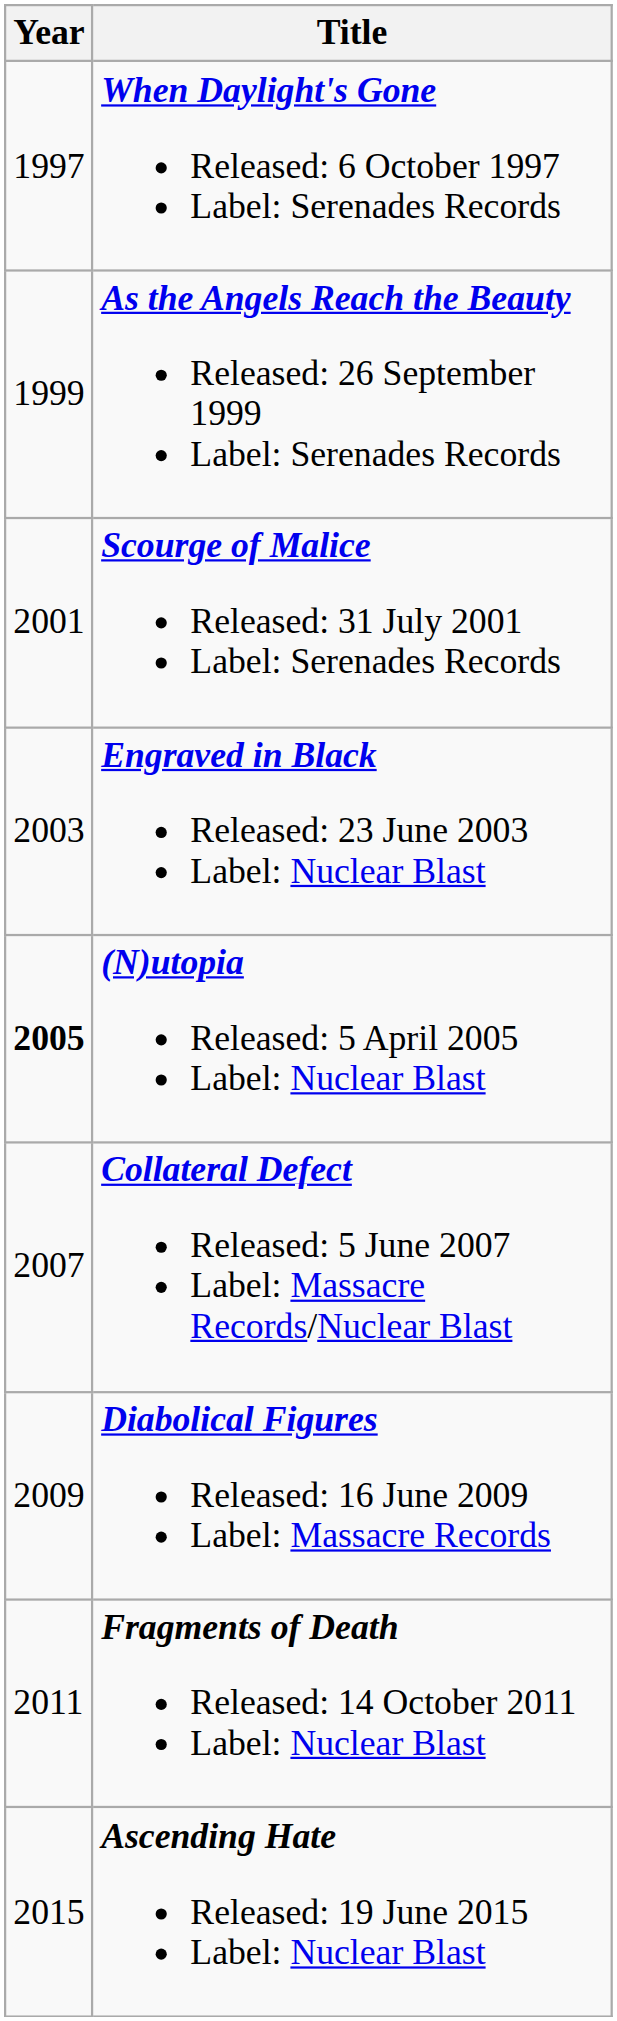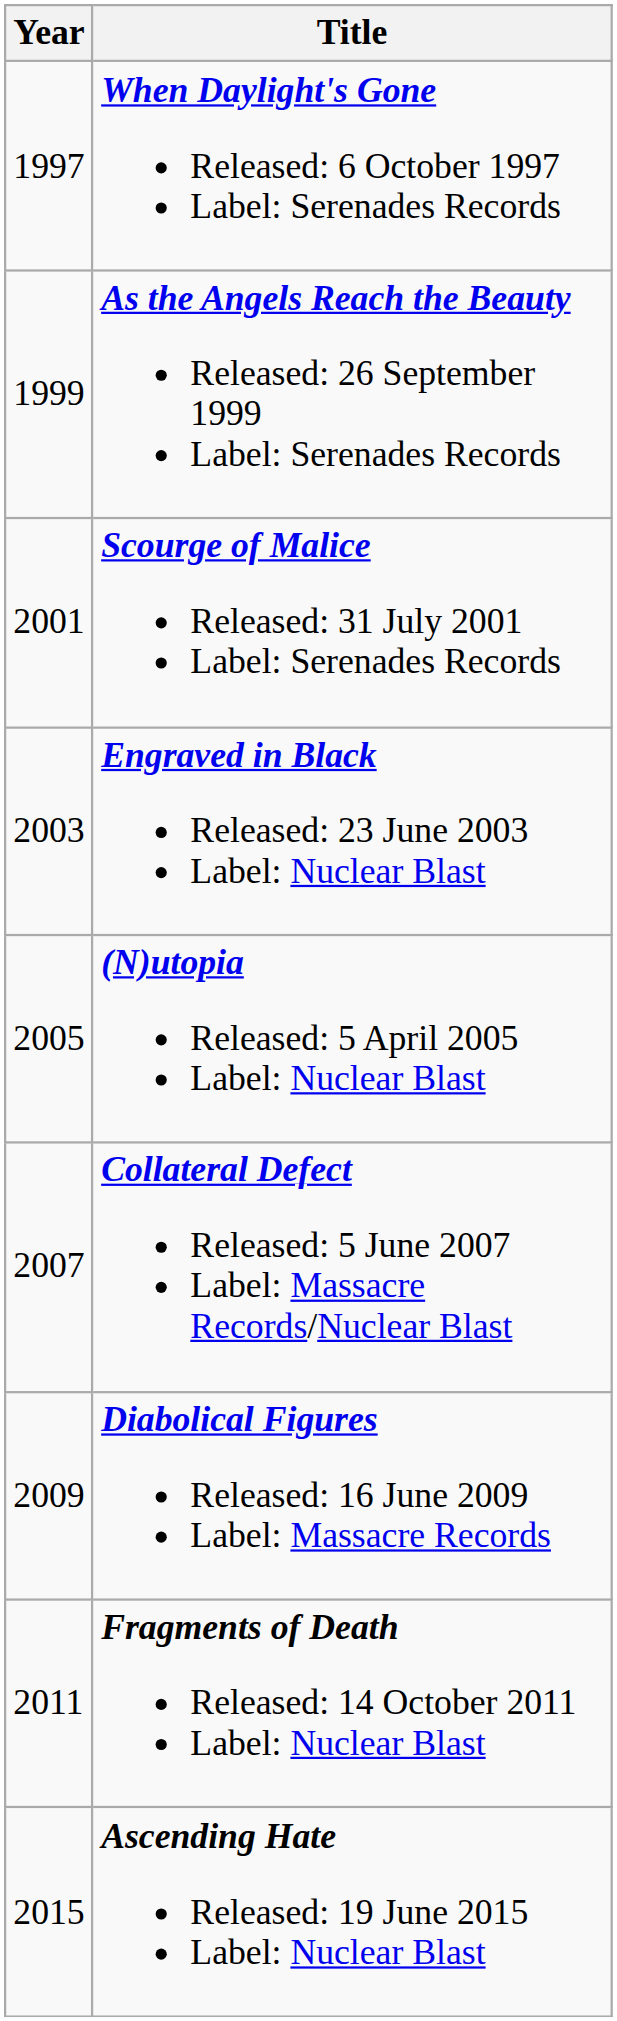(49, 1038) bold -> (49, 1038) normal
